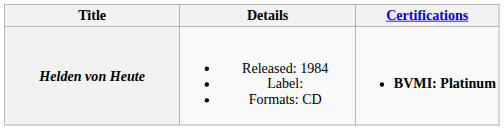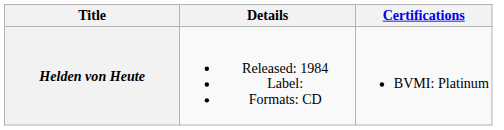(427, 84) bold -> (424, 84) normal
